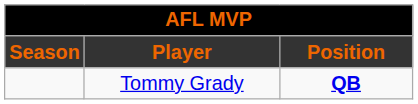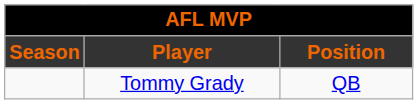(346, 83) bold -> (346, 83) normal
